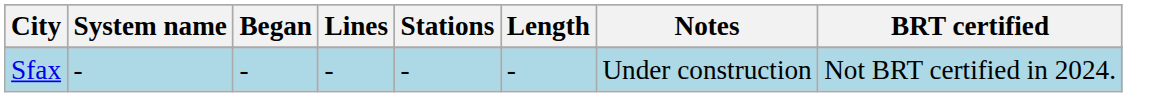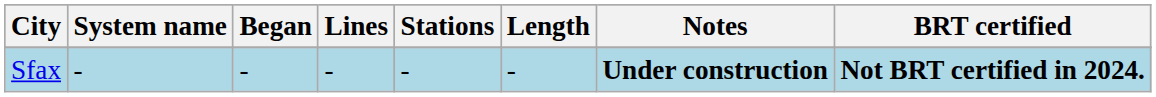(707, 69) normal -> (715, 69) bold
(970, 69) normal -> (993, 69) bold
